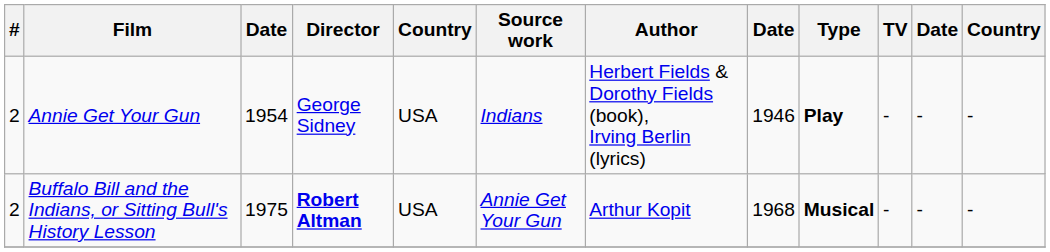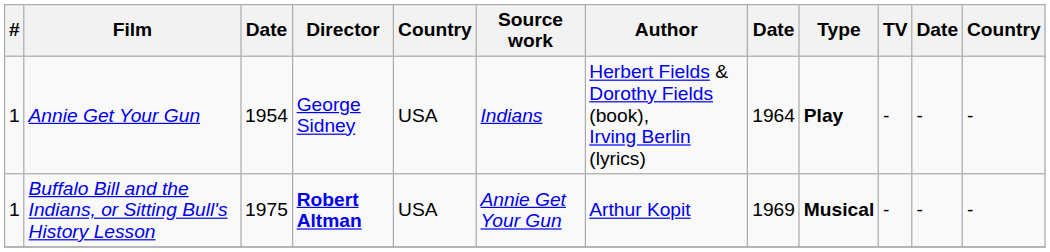(14, 114) 2 -> (14, 114) 1
(774, 114) 1946 -> (774, 114) 1964
(14, 210) 2 -> (14, 210) 1
(774, 210) 1968 -> (774, 210) 1969
